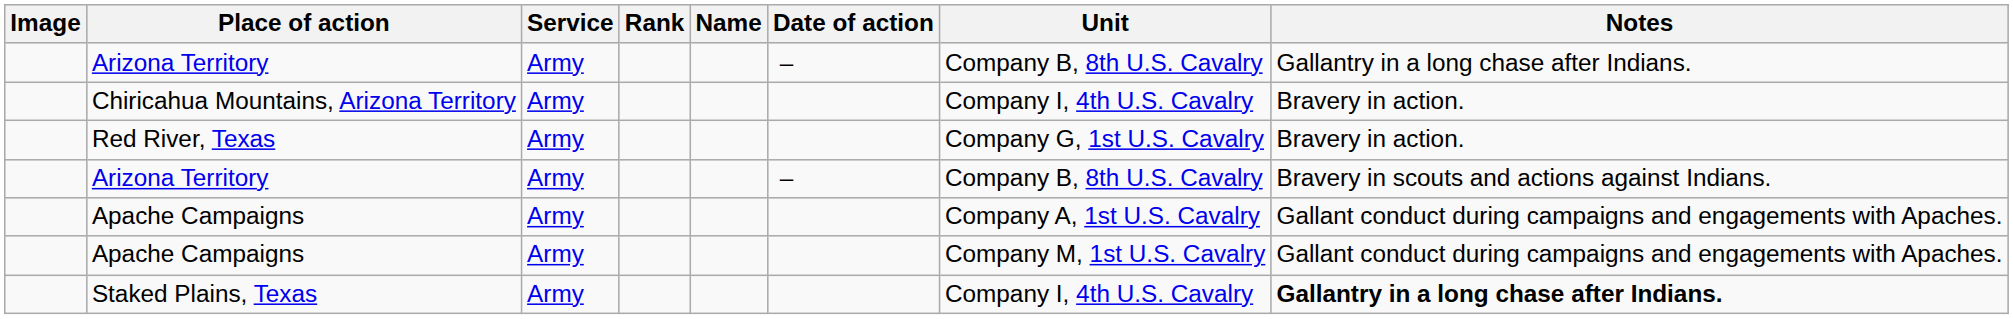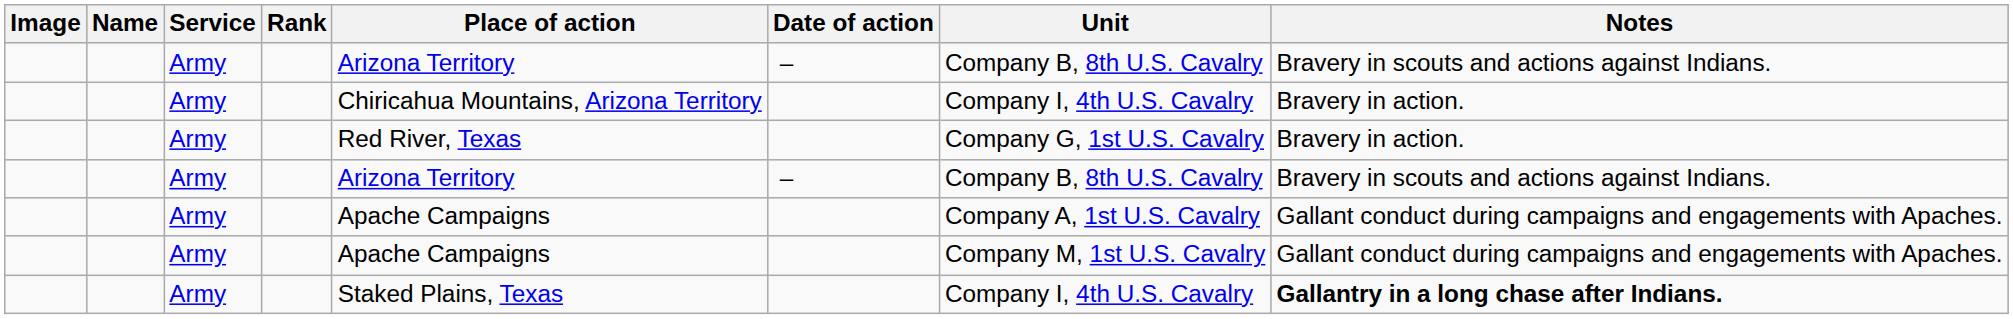columns swapped: (729, 23) <-> (304, 23)
(1484, 62) Gallantry in a long chase after Indians. -> (1524, 62) Bravery in scouts and actions against Indians.
